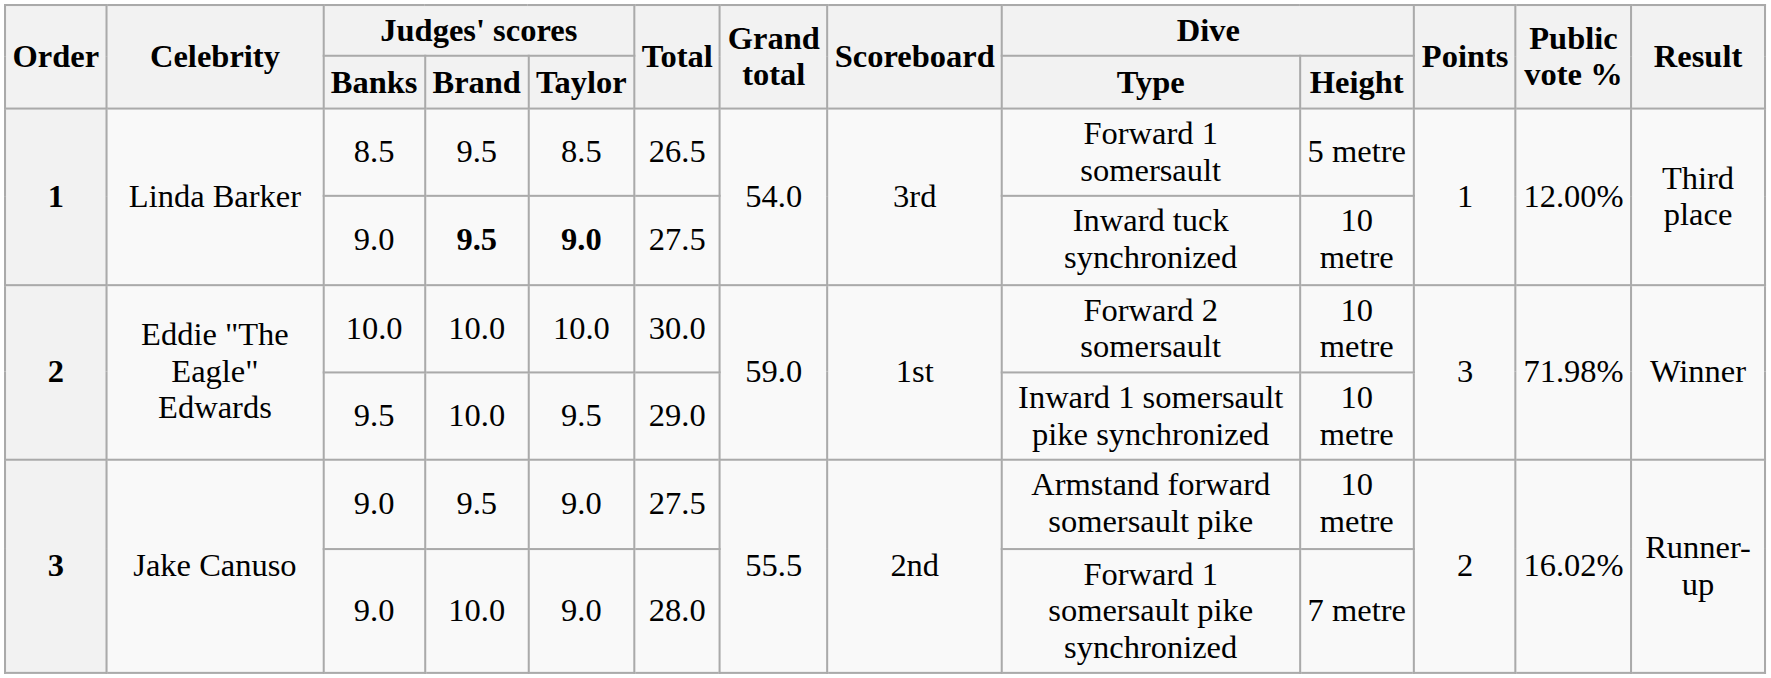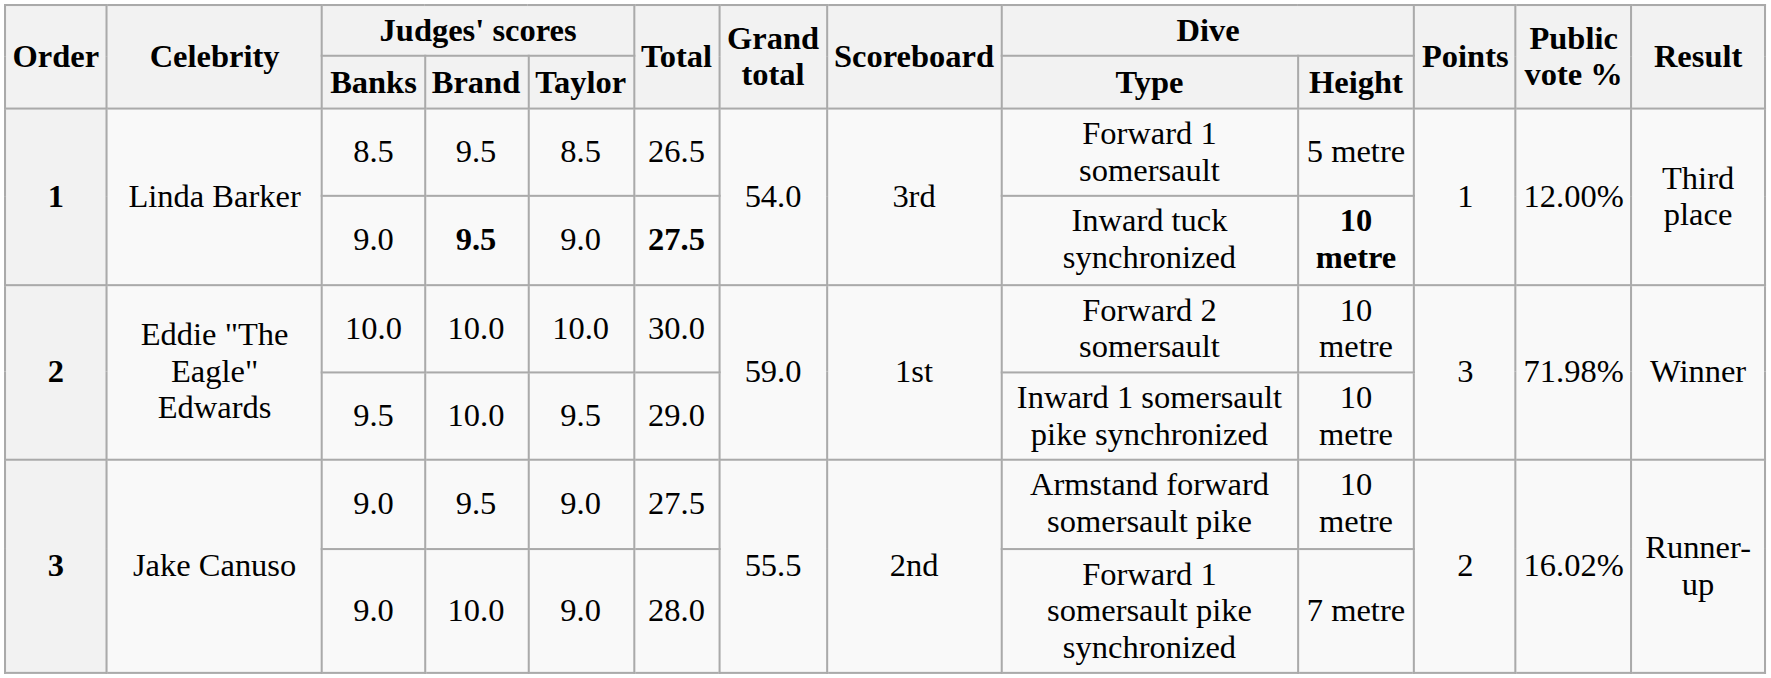(581, 239) bold -> (581, 239) normal
(677, 239) normal -> (677, 239) bold
(1357, 239) normal -> (1356, 239) bold
